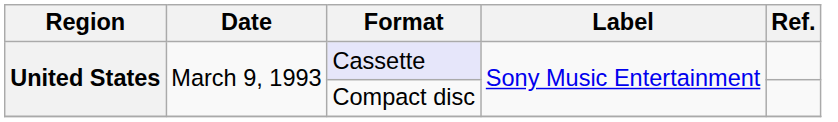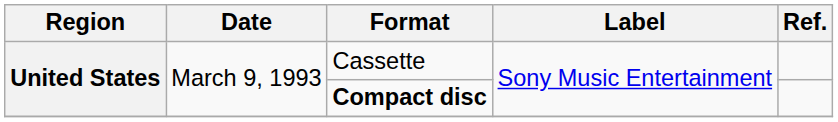(379, 60) lavender background -> (379, 60) no background
(404, 97) normal -> (410, 97) bold
